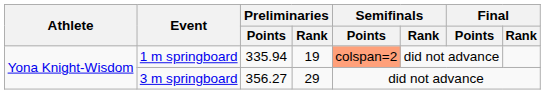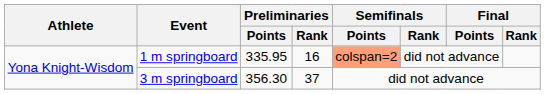(266, 57) 335.94 -> (266, 57) 335.95
(312, 57) 19 -> (312, 57) 16
(266, 79) 356.27 -> (266, 79) 356.30
(312, 79) 29 -> (312, 79) 37
